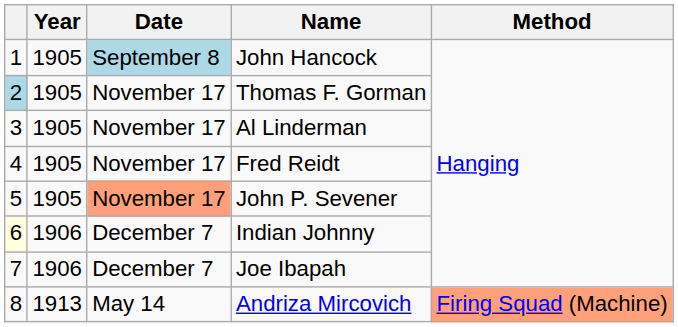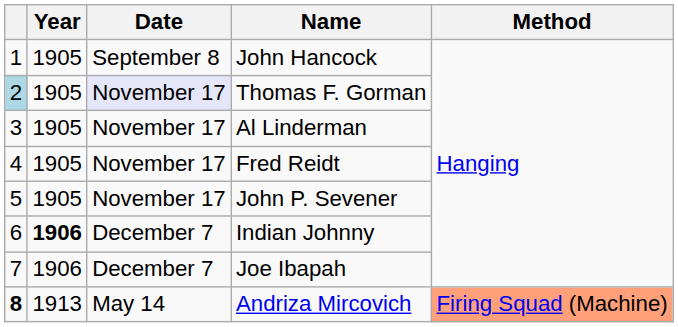(156, 57) lightblue background -> (156, 57) no background
(159, 92) no background -> (159, 92) lavender background
(159, 198) lightsalmon background -> (159, 198) no background
(16, 233) lightyellow background -> (16, 233) no background
(57, 233) normal -> (57, 233) bold
(16, 304) normal -> (16, 304) bold
